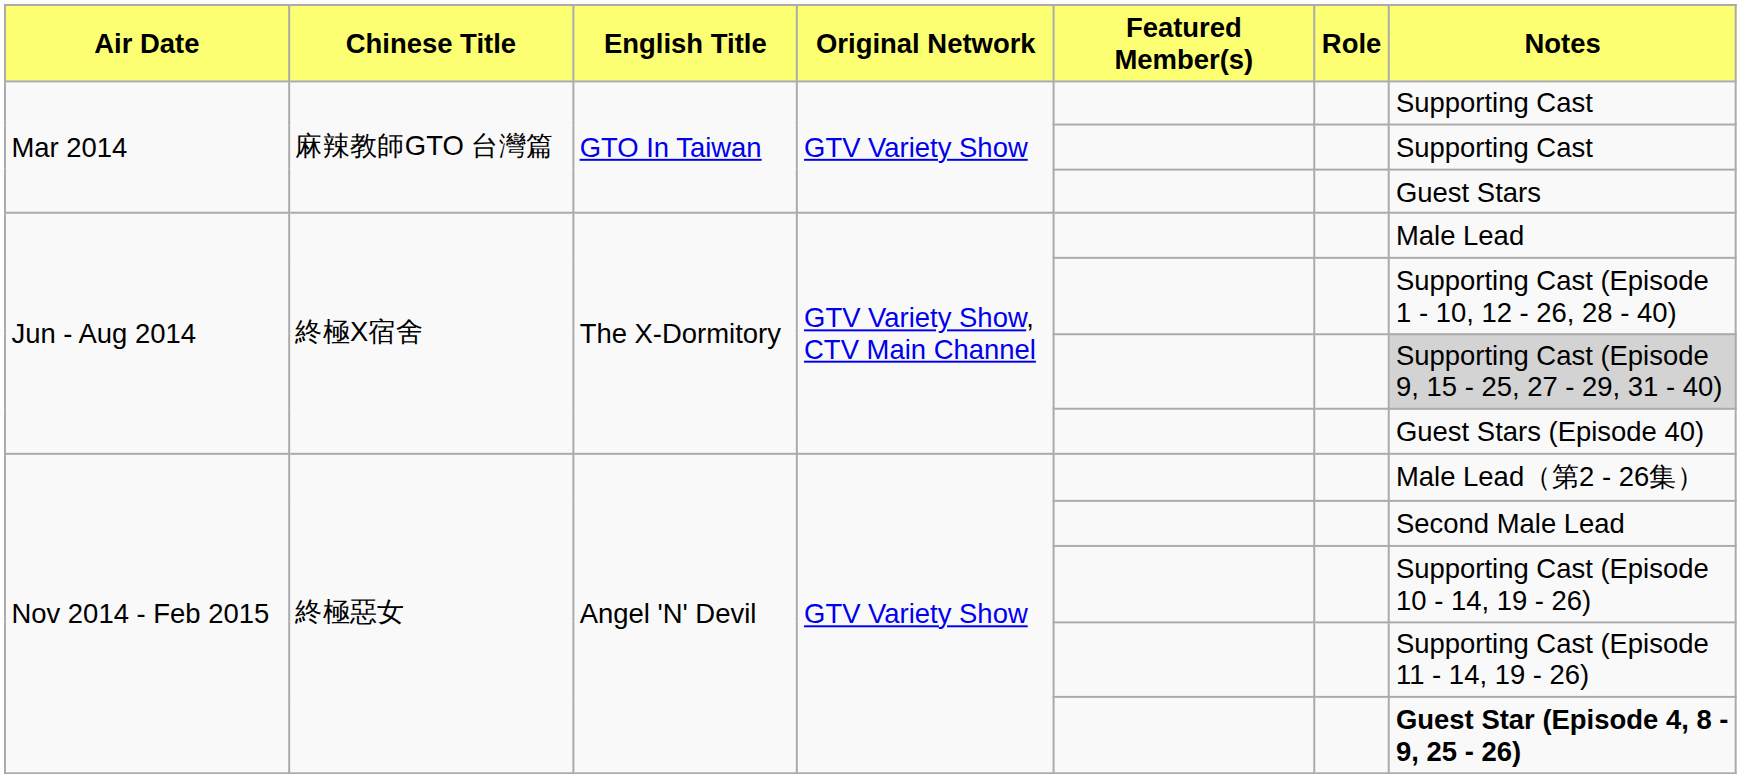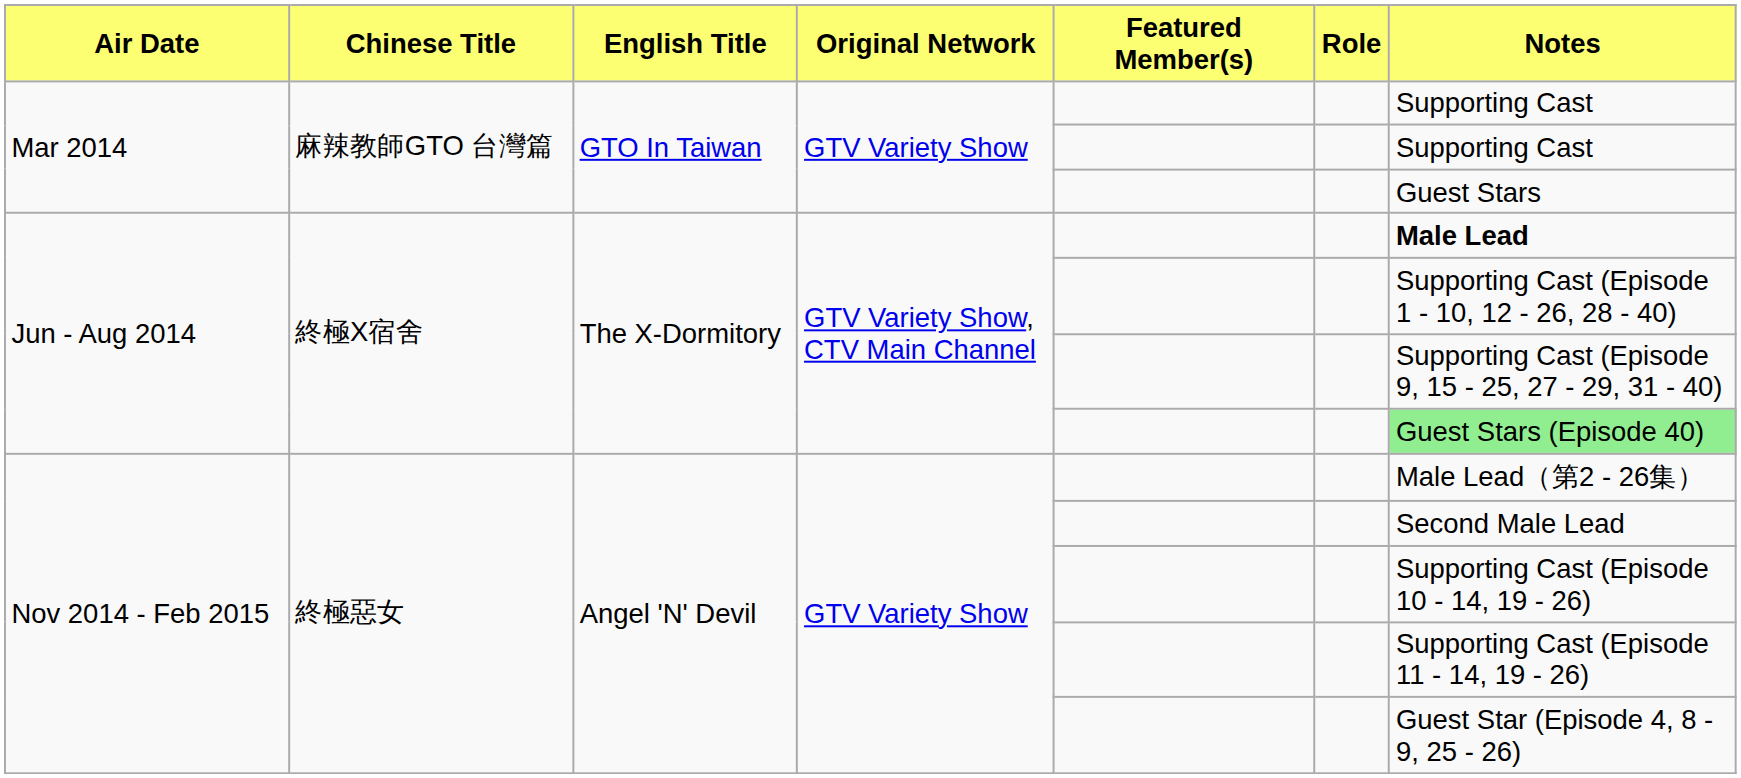(1460, 236) normal -> (1462, 236) bold
(1559, 371) lightgrey background -> (1559, 371) no background
(1550, 431) no background -> (1550, 431) lightgreen background
(1562, 735) bold -> (1555, 735) normal
